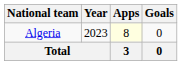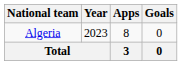(126, 32) lightyellow background -> (126, 32) no background
